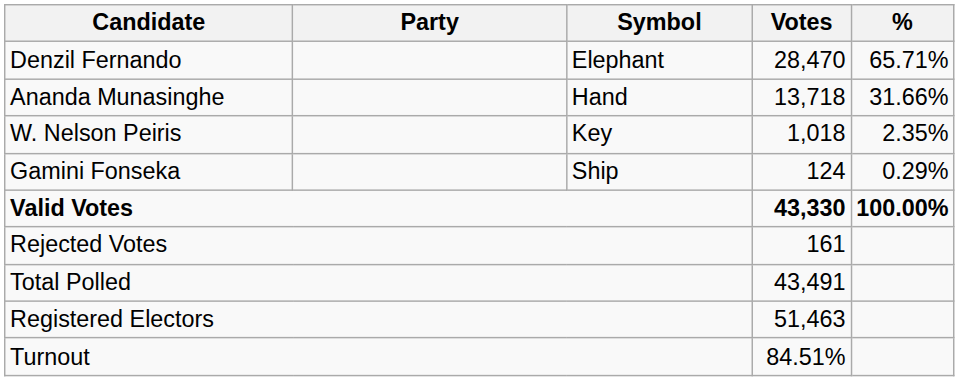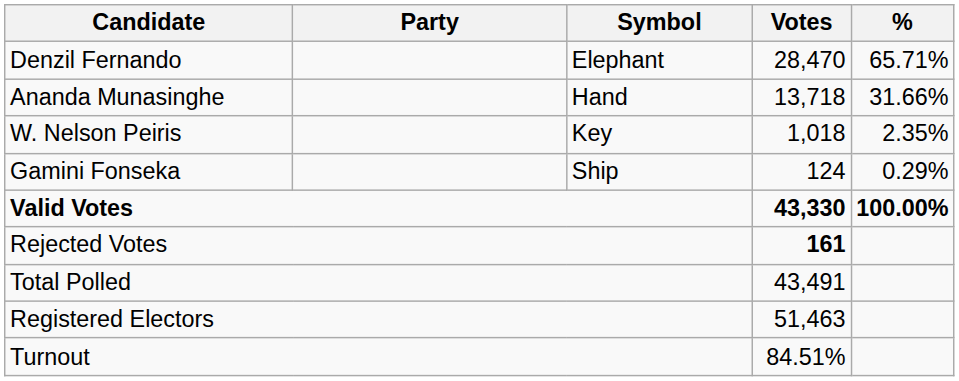(826, 245) normal -> (826, 245) bold
